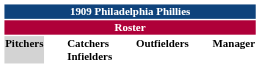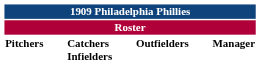(24, 43) lightgrey background -> (24, 43) no background
